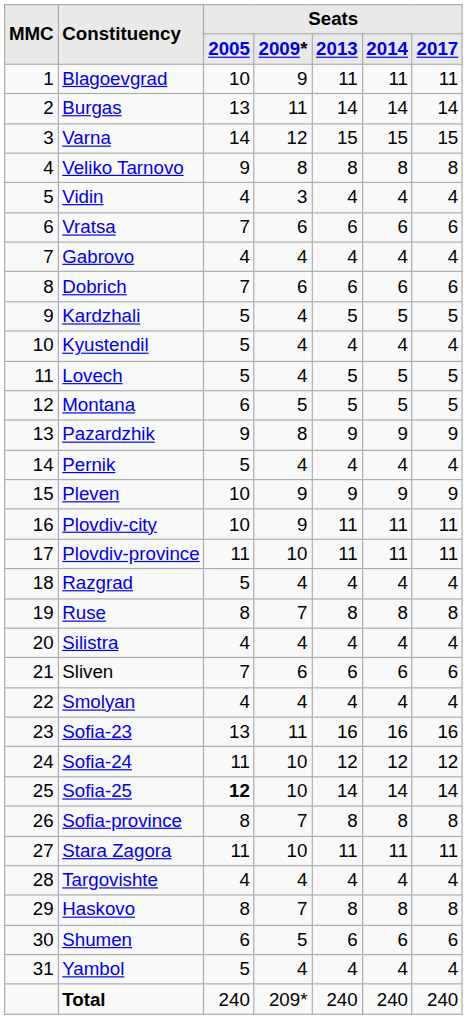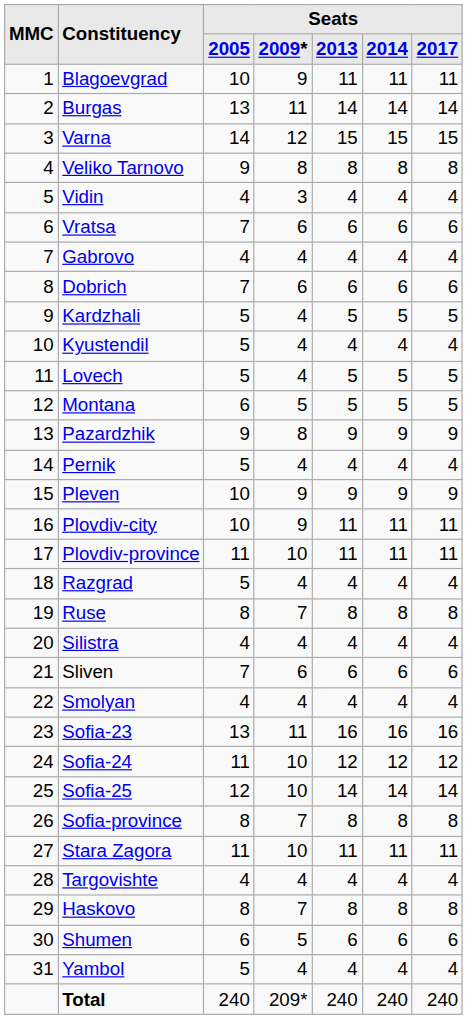(239, 791) bold -> (239, 791) normal
